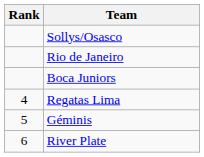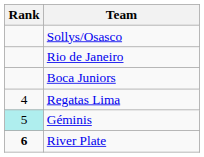(24, 120) no background -> (24, 120) paleturquoise background
(24, 141) normal -> (24, 141) bold
